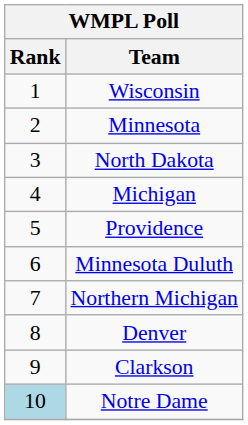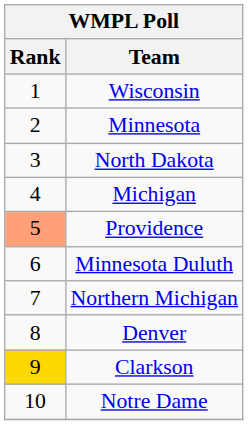(35, 228) no background -> (35, 228) lightsalmon background
(35, 366) no background -> (35, 366) gold background
(35, 401) lightblue background -> (35, 401) no background
